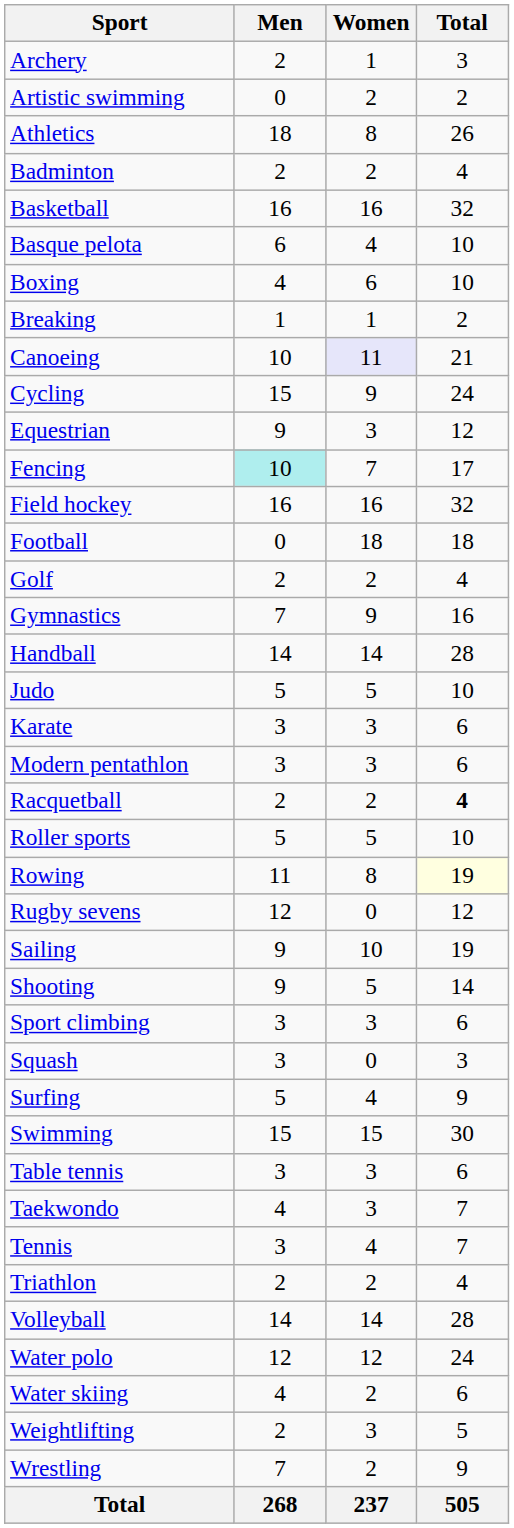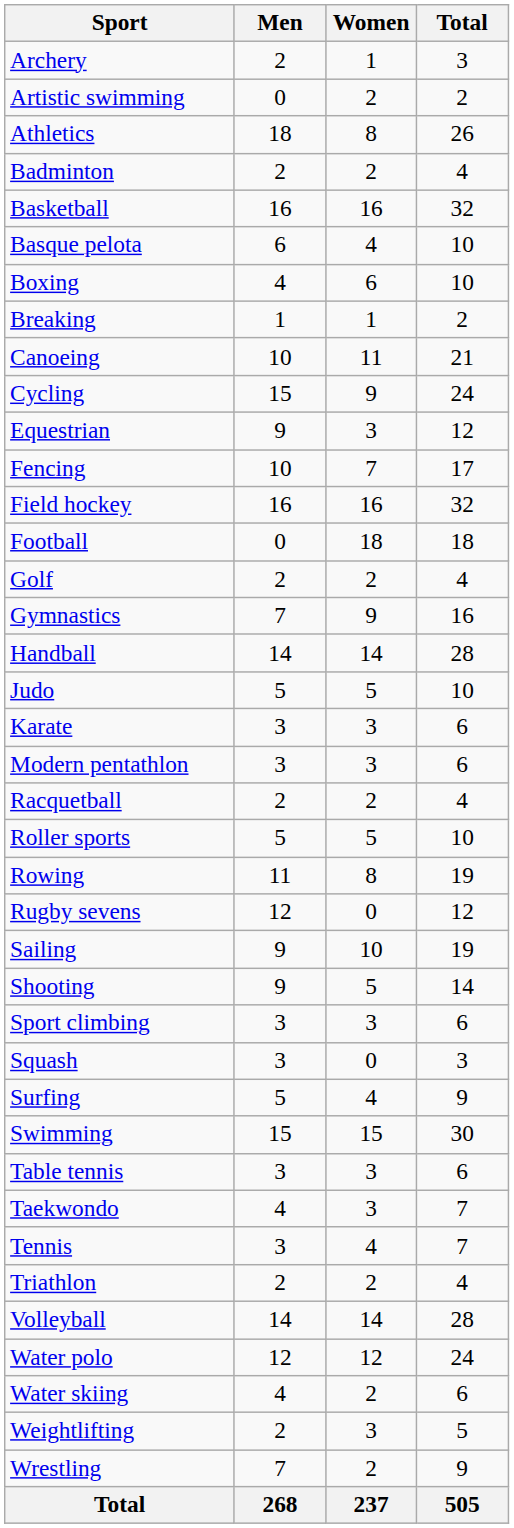(371, 356) lavender background -> (371, 356) no background
(280, 467) paleturquoise background -> (280, 467) no background
(462, 801) bold -> (462, 801) normal
(462, 875) lightyellow background -> (462, 875) no background
